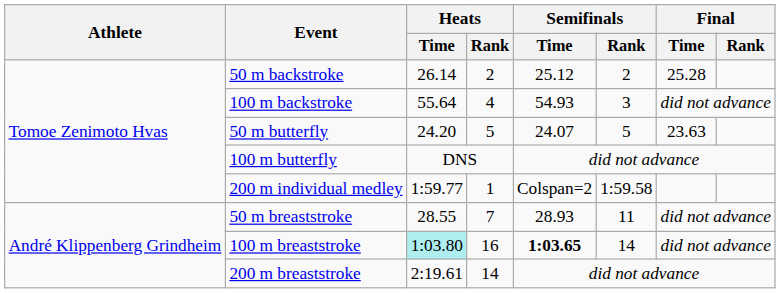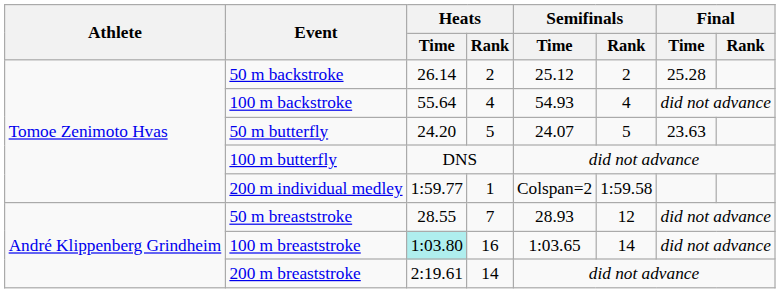(626, 103) 3 -> (626, 103) 4
(626, 217) 11 -> (626, 217) 12
(555, 245) bold -> (555, 245) normal
